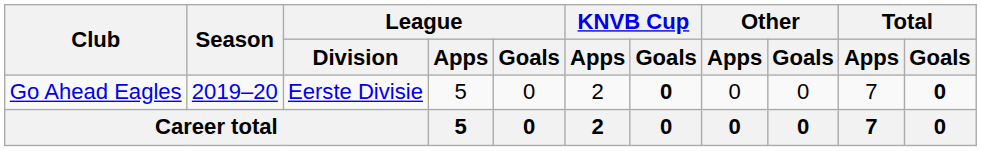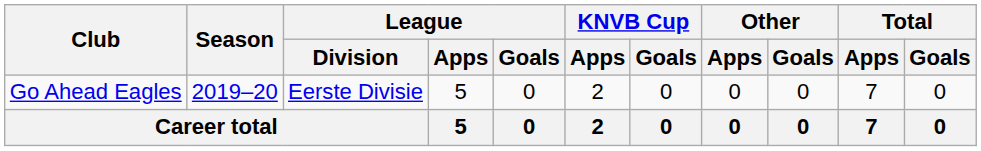(666, 92) bold -> (666, 92) normal
(940, 92) bold -> (940, 92) normal
